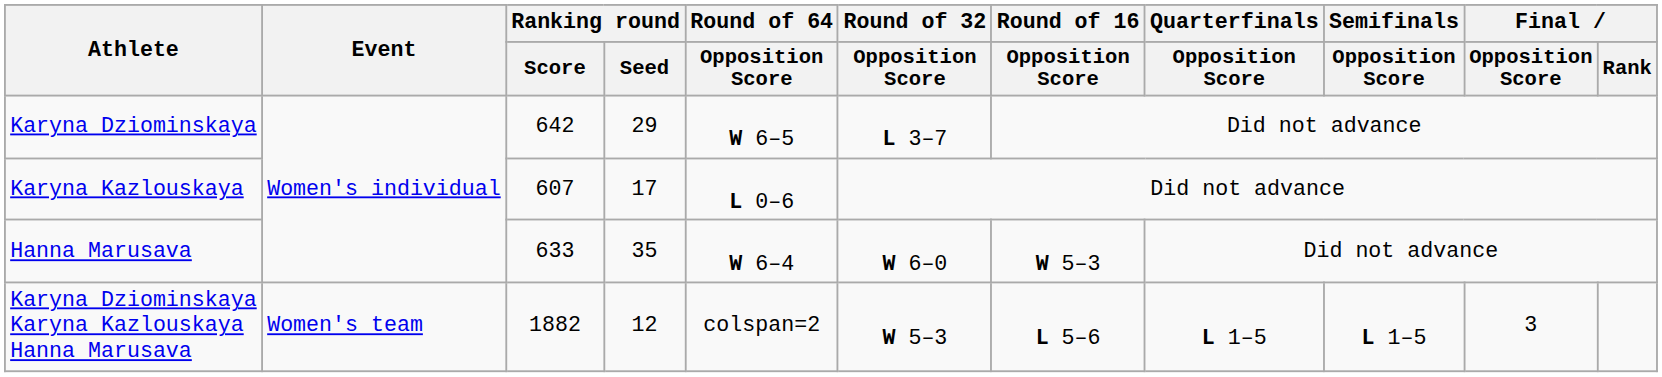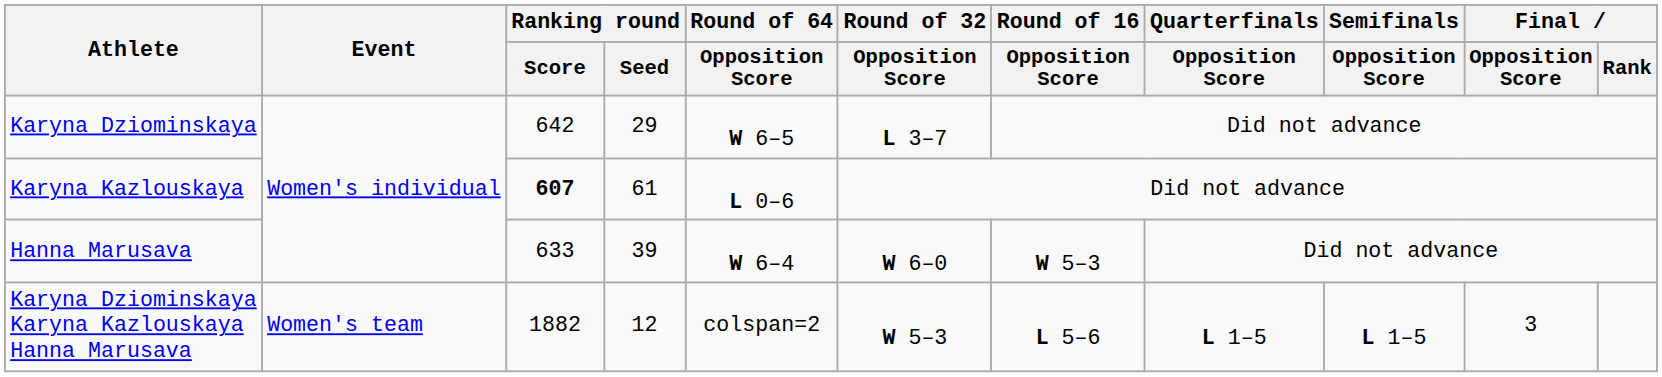(555, 189) normal -> (555, 189) bold
(645, 189) 17 -> (645, 189) 61
(645, 251) 35 -> (645, 251) 39
